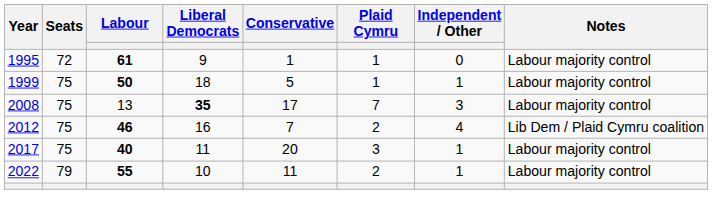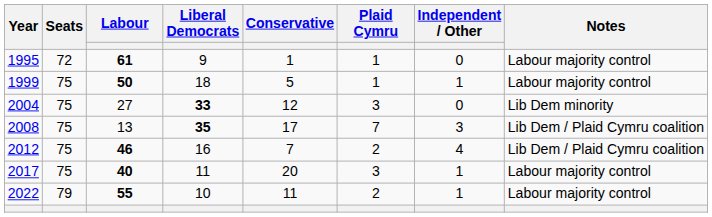+ row: (23, 104)
(579, 104) Labour majority control -> (606, 127) Lib Dem / Plaid Cymru coalition
